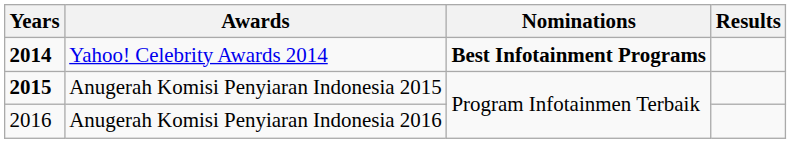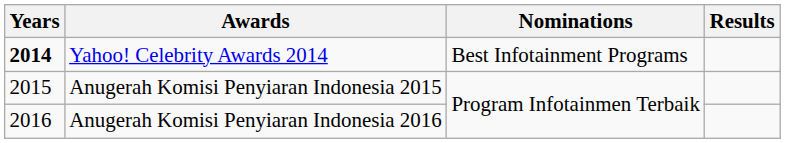(579, 54) bold -> (570, 54) normal
(30, 87) bold -> (30, 87) normal
